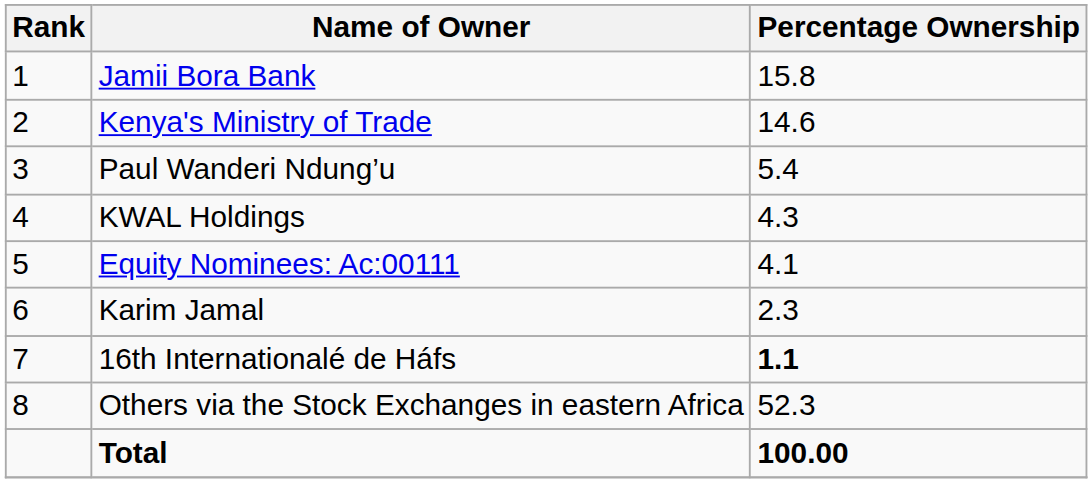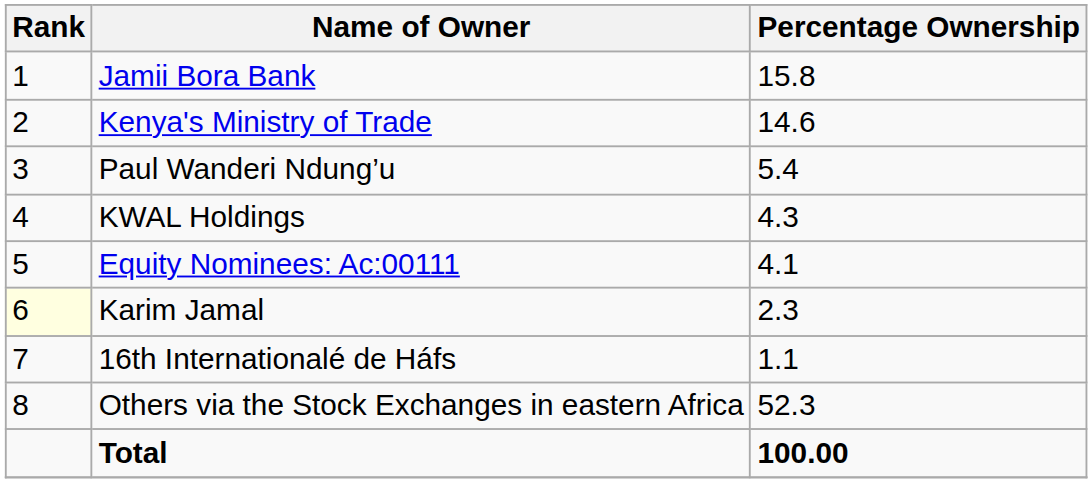(20, 311) no background -> (20, 311) lightyellow background
(778, 358) bold -> (778, 358) normal
